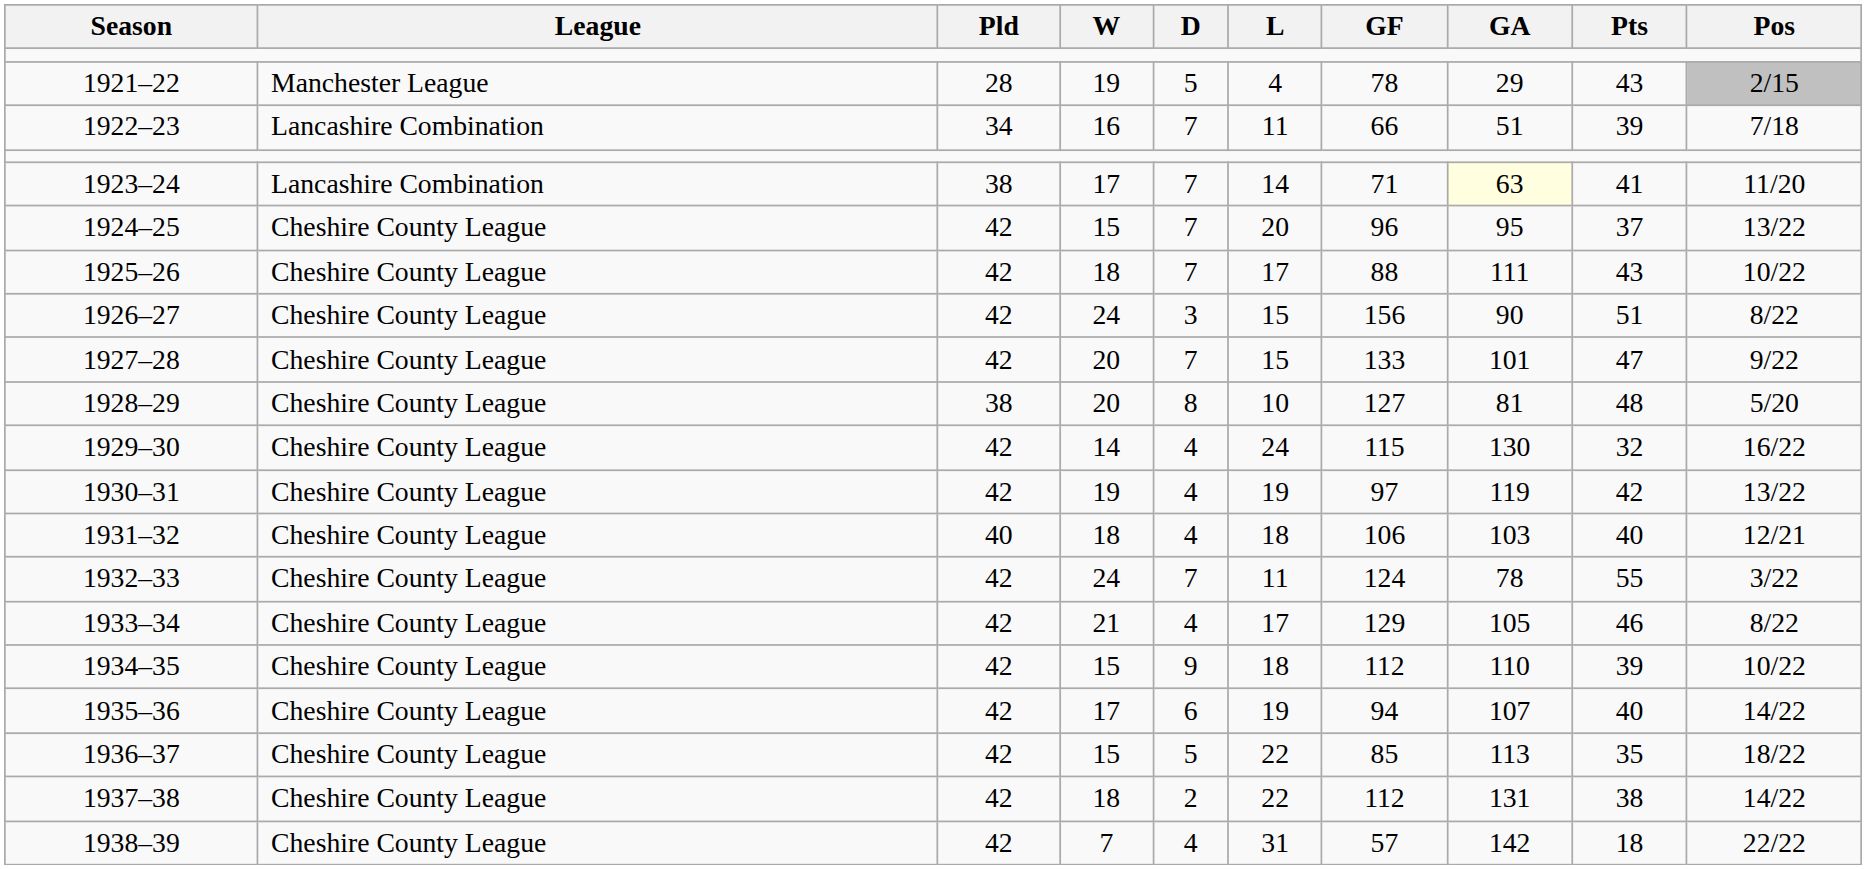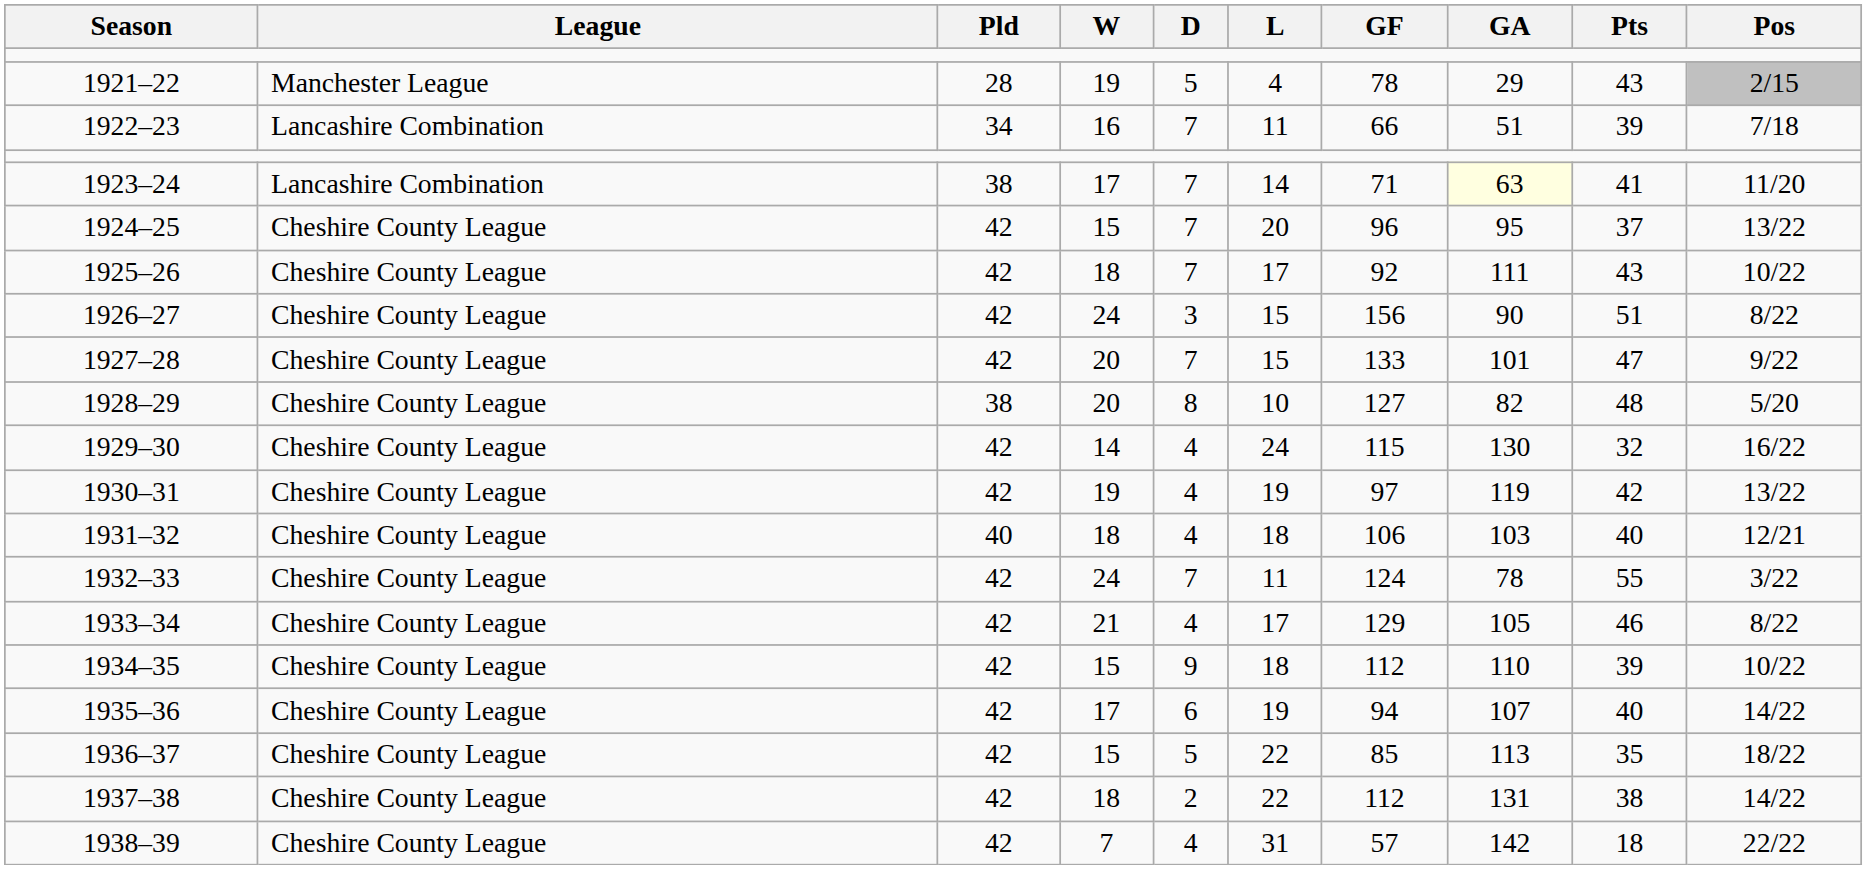(1384, 271) 88 -> (1384, 271) 92
(1510, 403) 81 -> (1510, 403) 82
